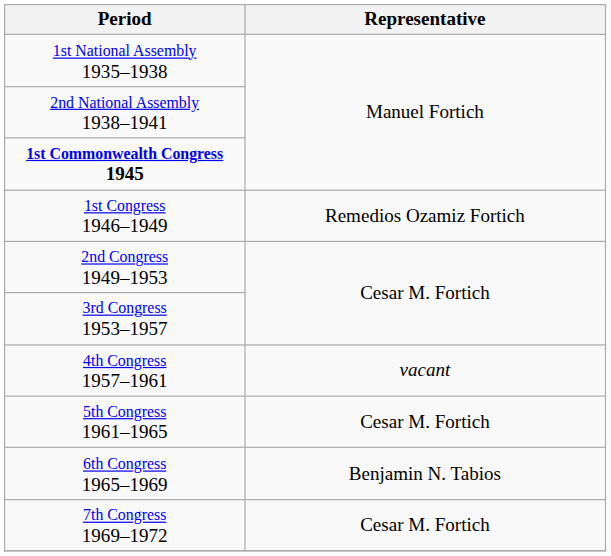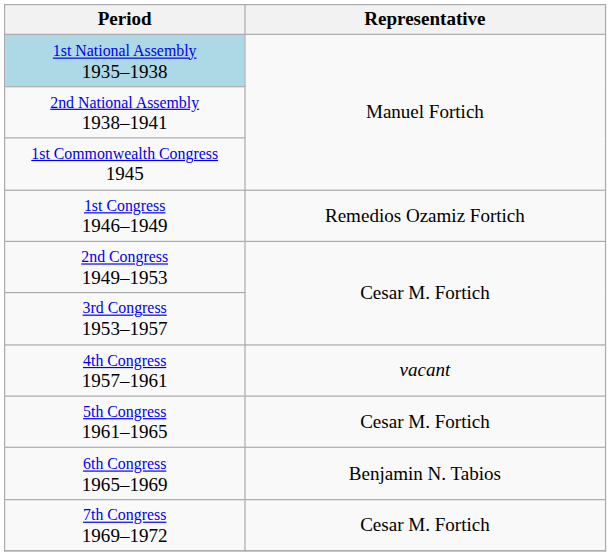(125, 61) no background -> (125, 61) lightblue background
(125, 163) bold -> (125, 164) normal
